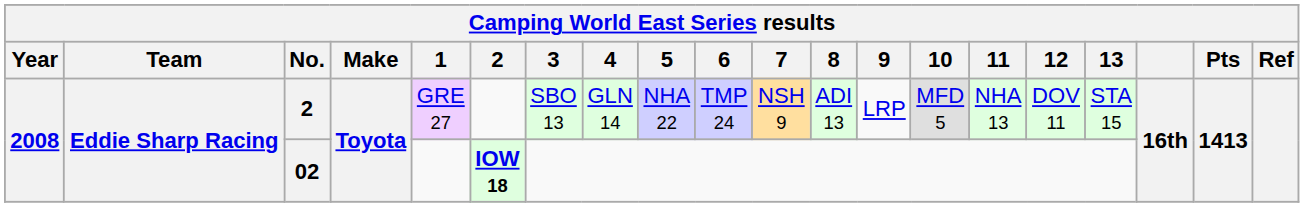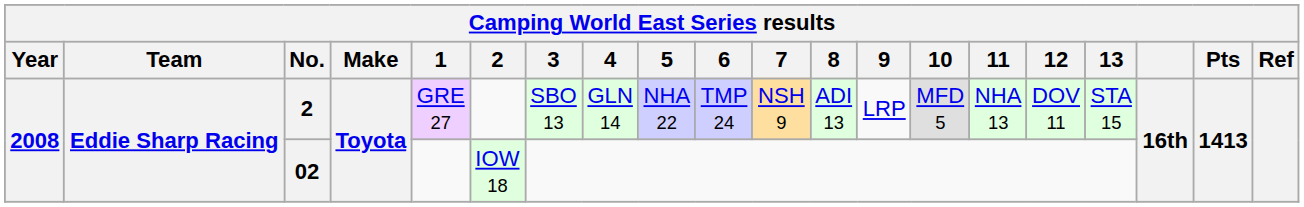(497, 171) bold -> (497, 170) normal
